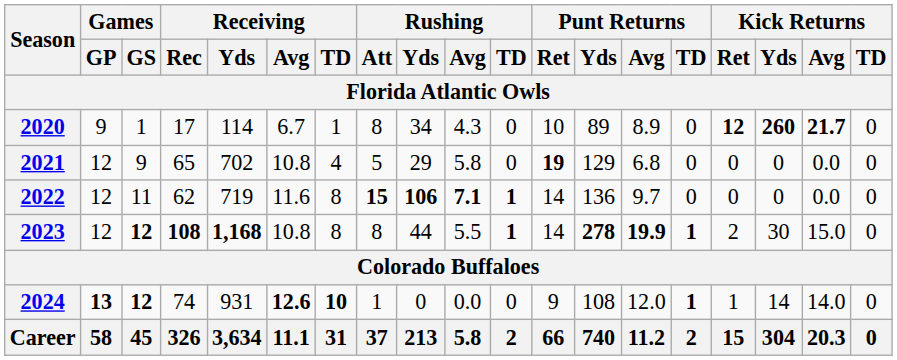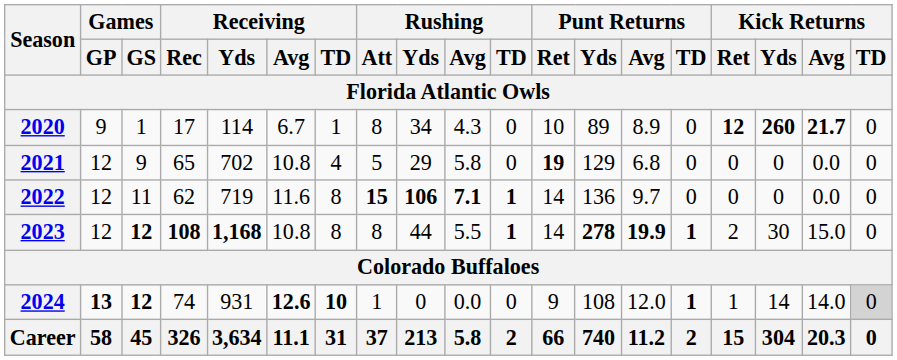(871, 302) no background -> (871, 302) lightgrey background
